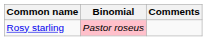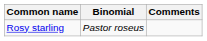(113, 28) pink background -> (113, 28) no background
